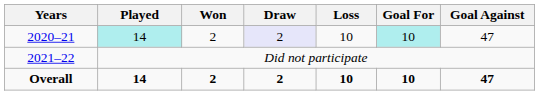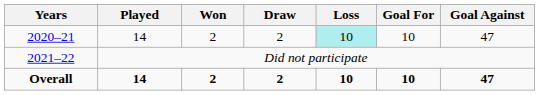(140, 36) paleturquoise background -> (140, 36) no background
(280, 36) lavender background -> (280, 36) no background
(346, 36) no background -> (346, 36) paleturquoise background
(408, 36) paleturquoise background -> (408, 36) no background
